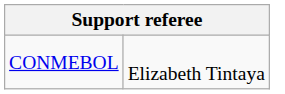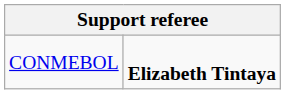(196, 72) normal -> (202, 72) bold
